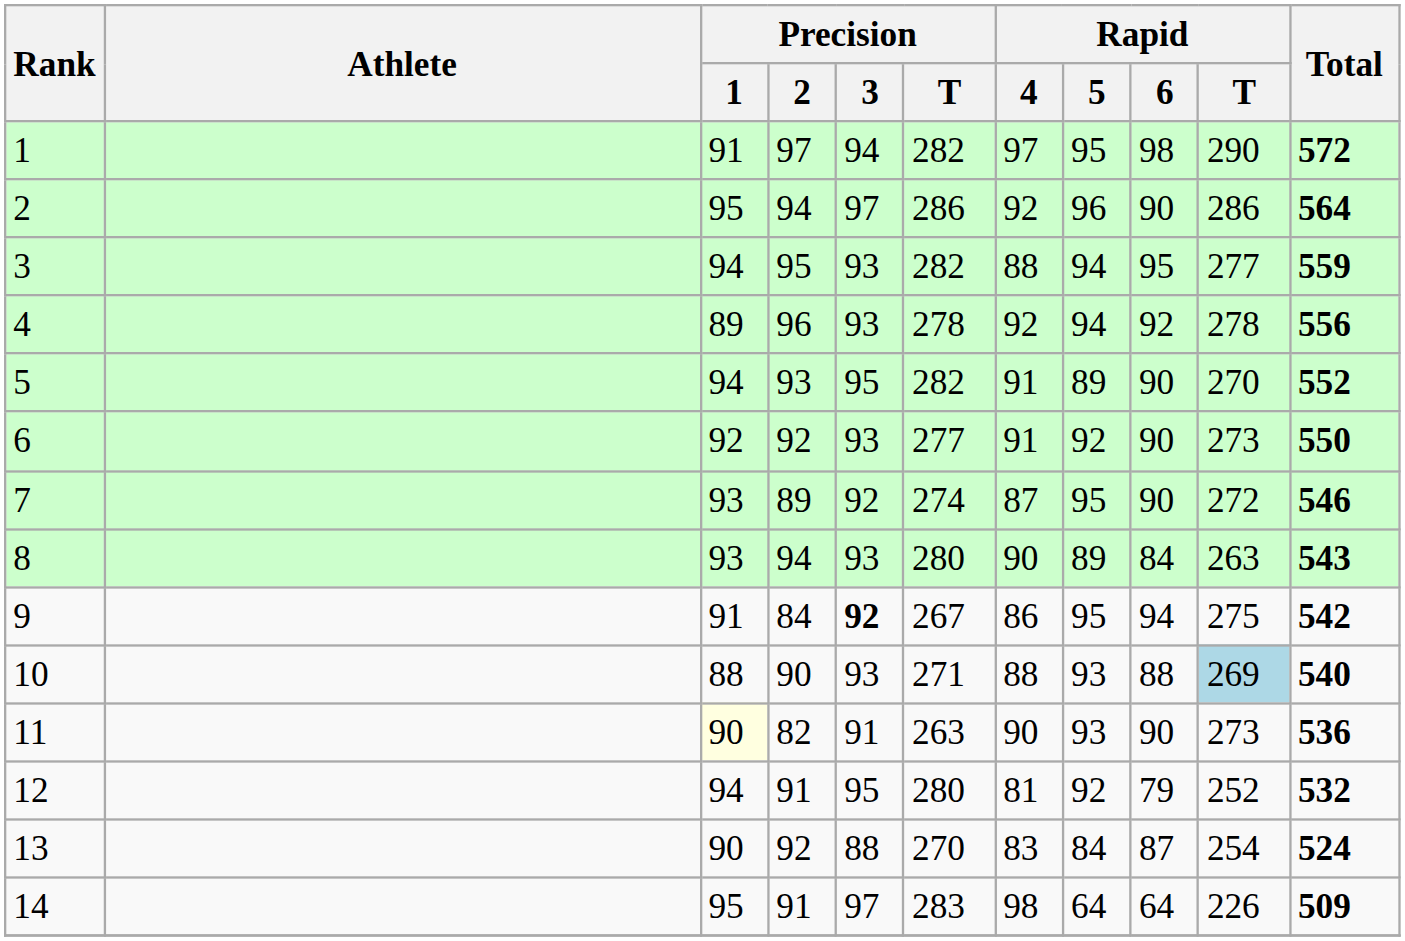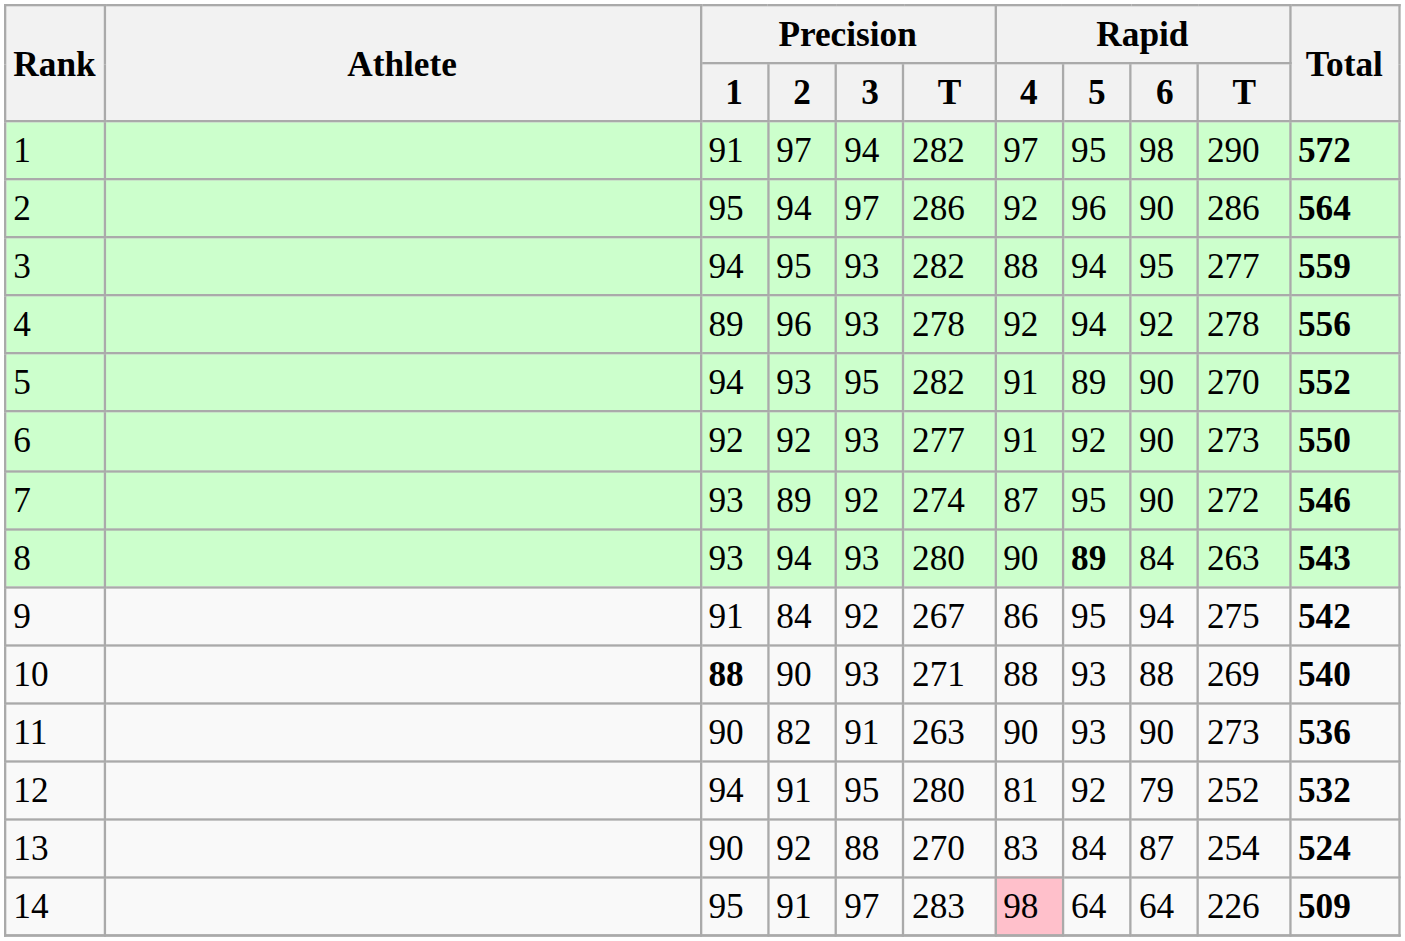(1089, 557) normal -> (1089, 557) bold
(862, 615) bold -> (862, 615) normal
(726, 673) normal -> (726, 673) bold
(1233, 673) lightblue background -> (1233, 673) no background
(726, 731) lightyellow background -> (726, 731) no background
(1021, 905) no background -> (1021, 905) pink background
